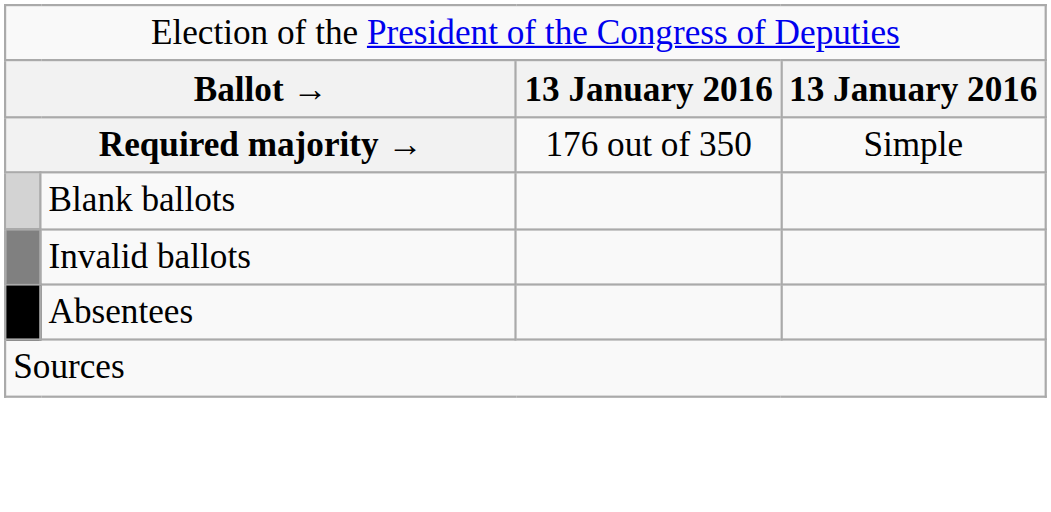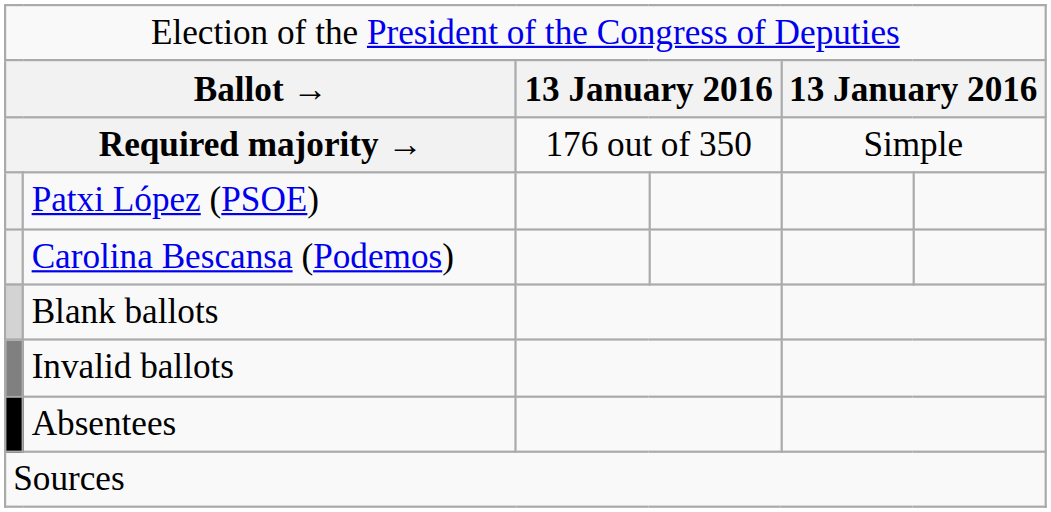+ row: (175, 199)
+ row: (243, 255)
